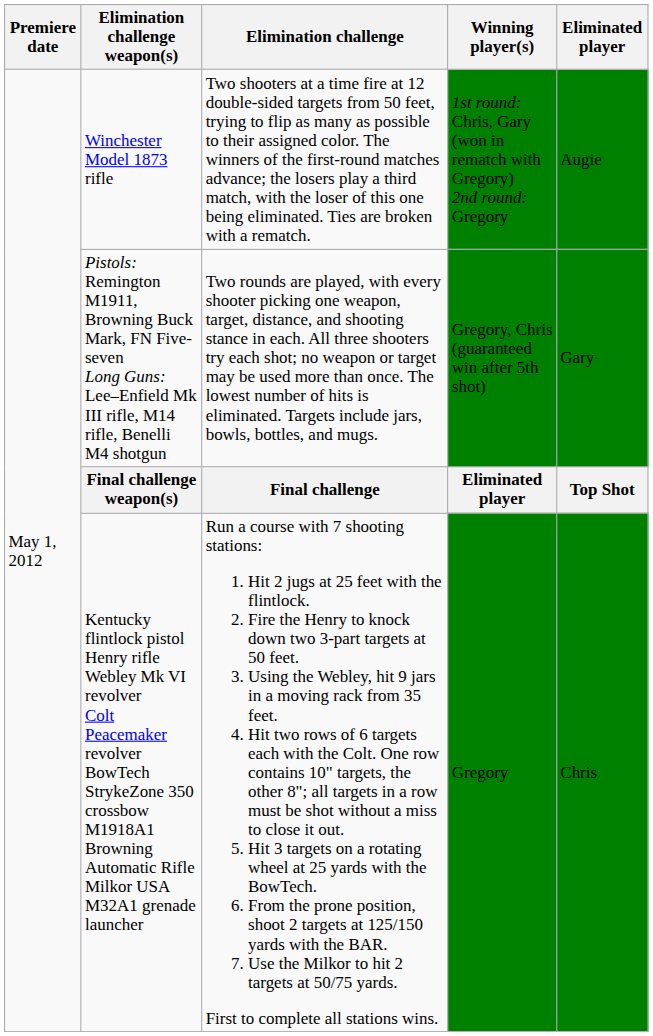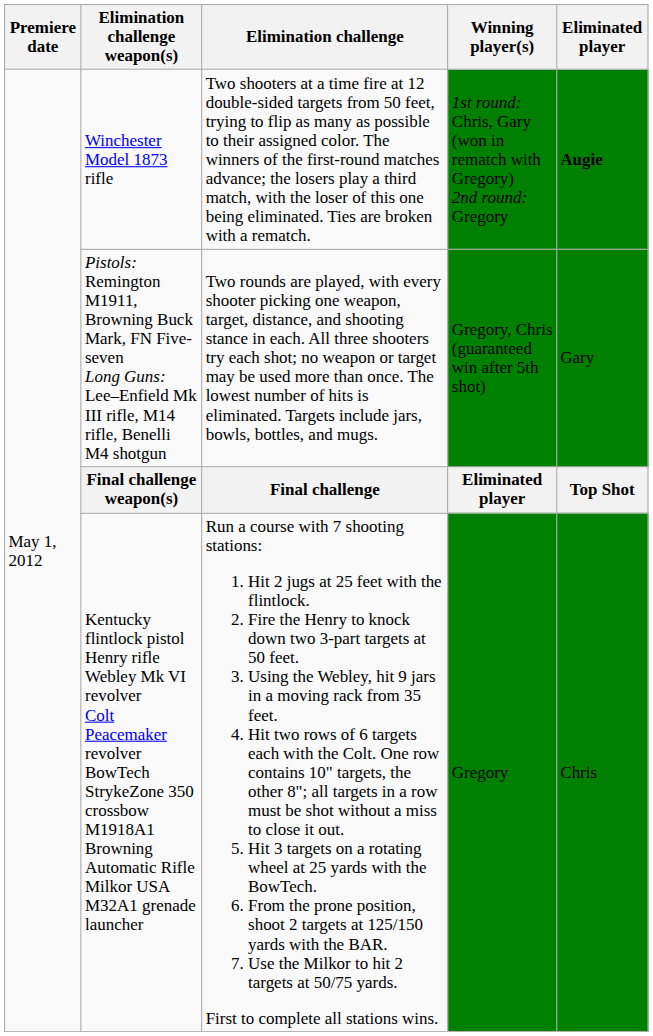(581, 159) normal -> (582, 159) bold
